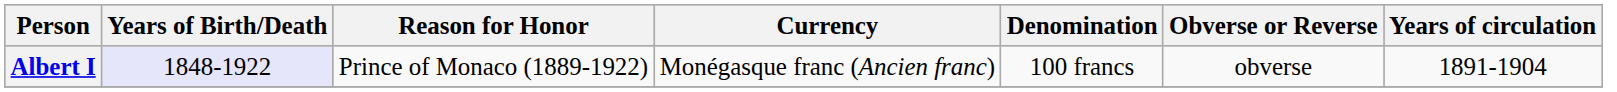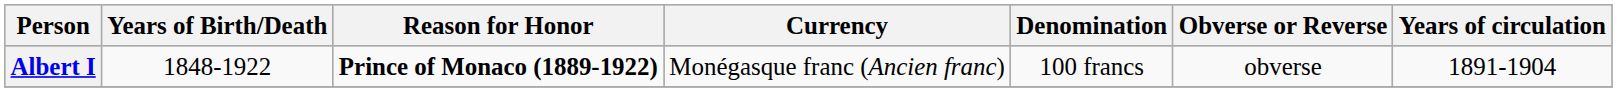(217, 66) lavender background -> (217, 66) no background
(493, 66) normal -> (498, 66) bold
